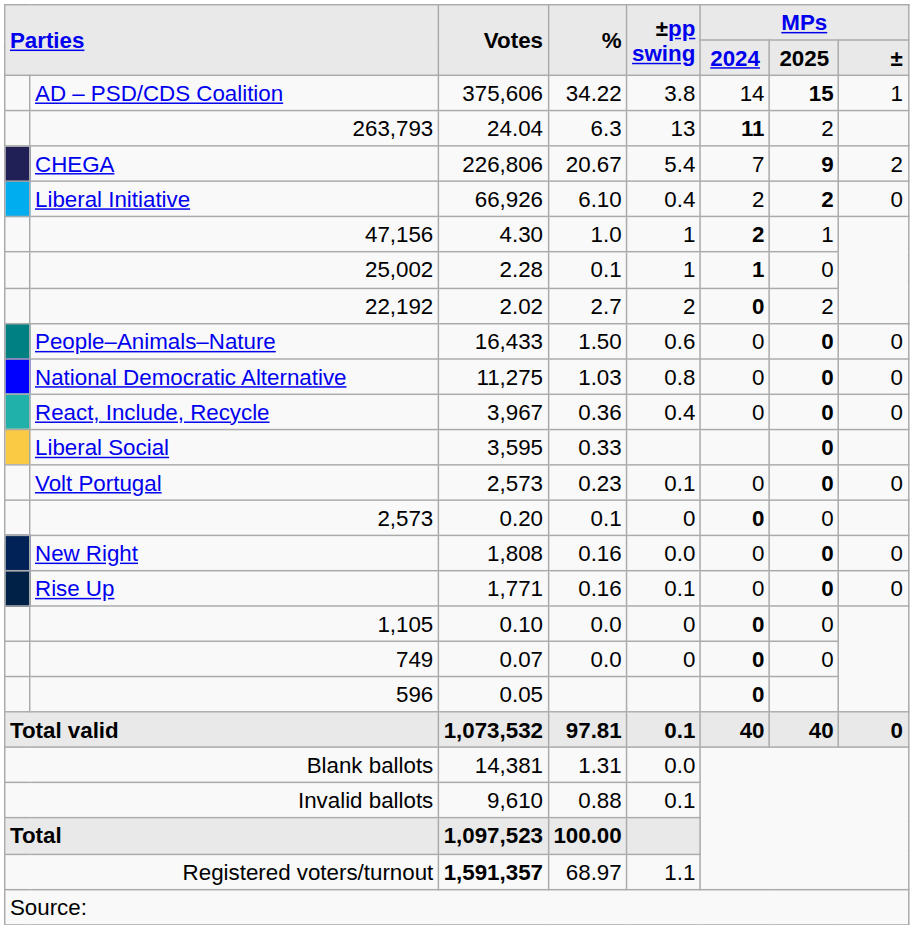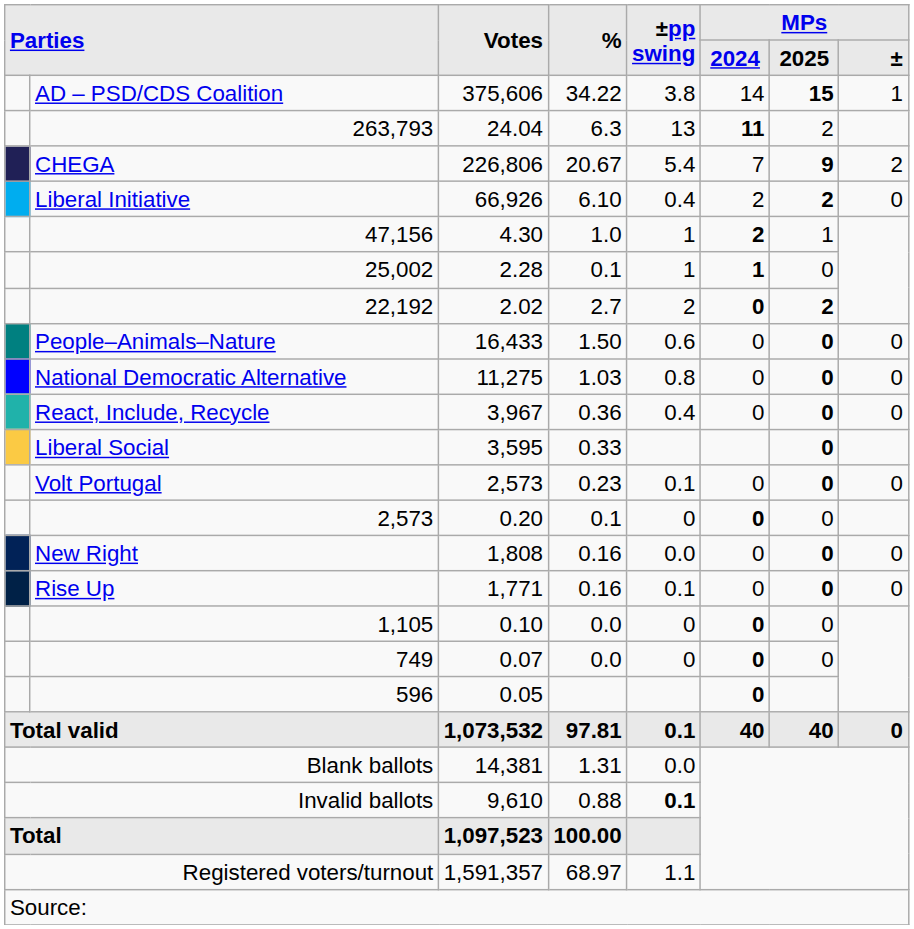(827, 306) normal -> (827, 306) bold
(680, 801) normal -> (680, 801) bold
(493, 872) bold -> (493, 872) normal
